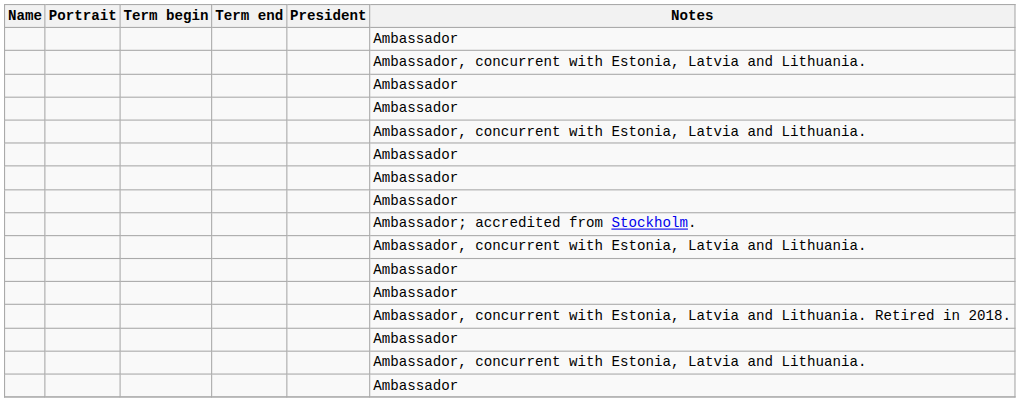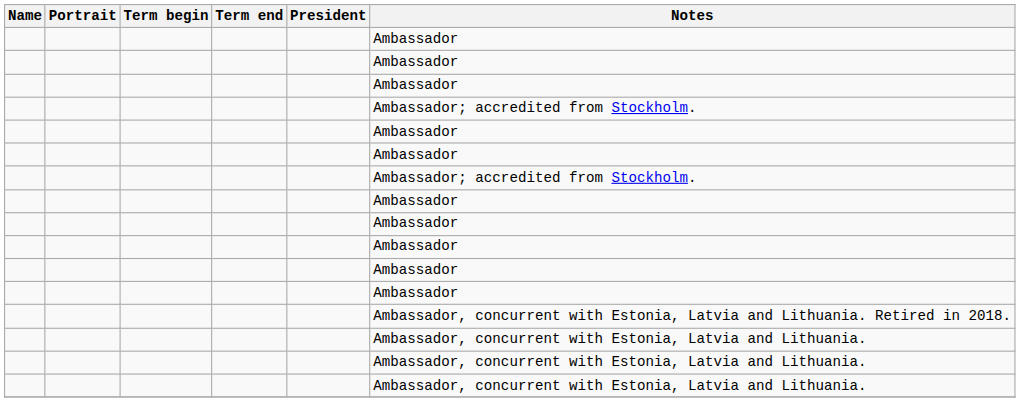(620, 62) Ambassador, concurrent with Estonia, Latvia and Lithuania. -> (416, 62) Ambassador
(416, 108) Ambassador -> (535, 108) Ambassador; accredited from Stockholm.
(620, 132) Ambassador, concurrent with Estonia, Latvia and Lithuania. -> (416, 132) Ambassador
(416, 178) Ambassador -> (535, 178) Ambassador; accredited from Stockholm.
(535, 224) Ambassador; accredited from Stockholm. -> (416, 224) Ambassador
(620, 247) Ambassador, concurrent with Estonia, Latvia and Lithuania. -> (416, 247) Ambassador
(416, 339) Ambassador -> (620, 339) Ambassador, concurrent with Estonia, Latvia and Lithuania.
(416, 386) Ambassador -> (620, 386) Ambassador, concurrent with Estonia, Latvia and Lithuania.
